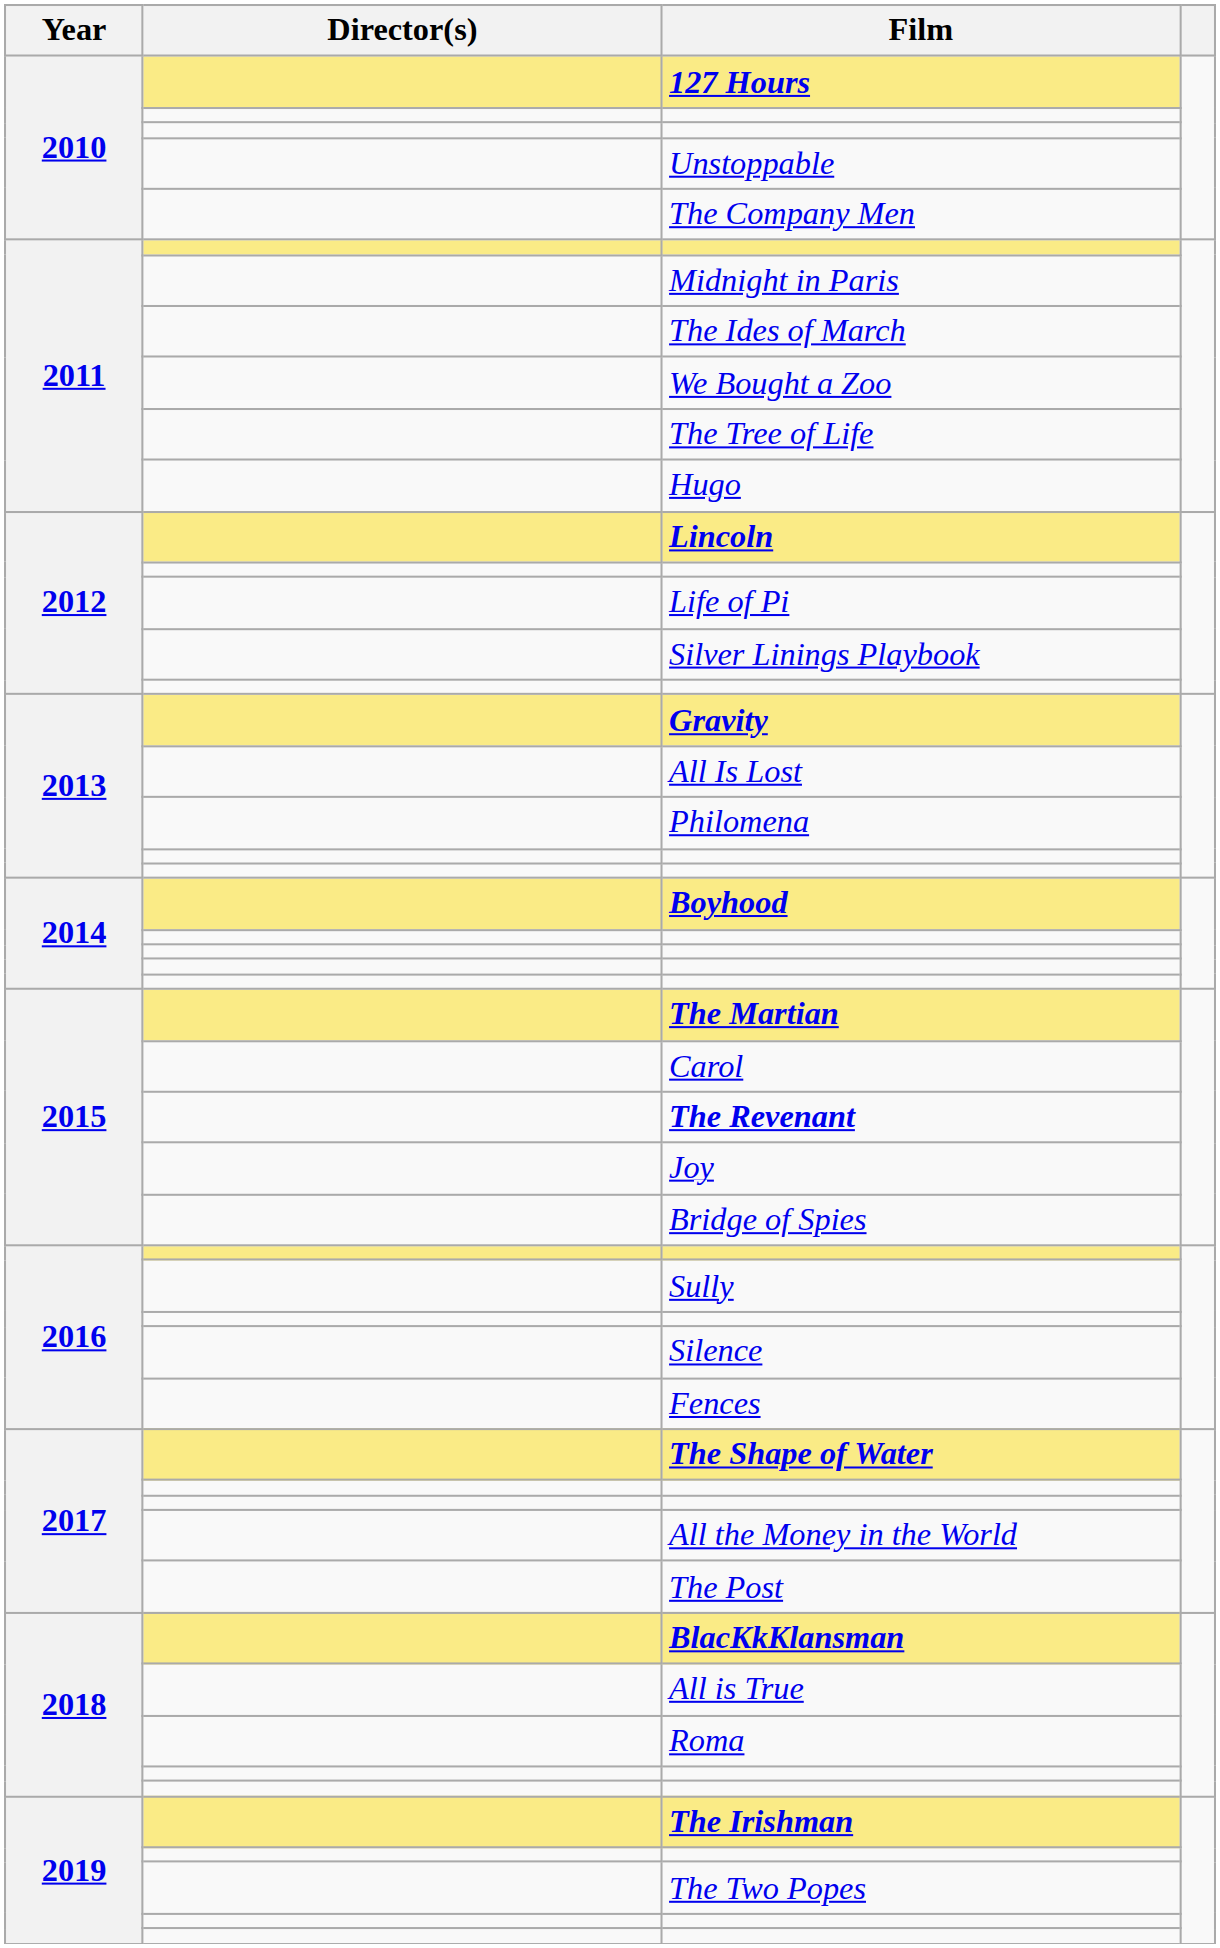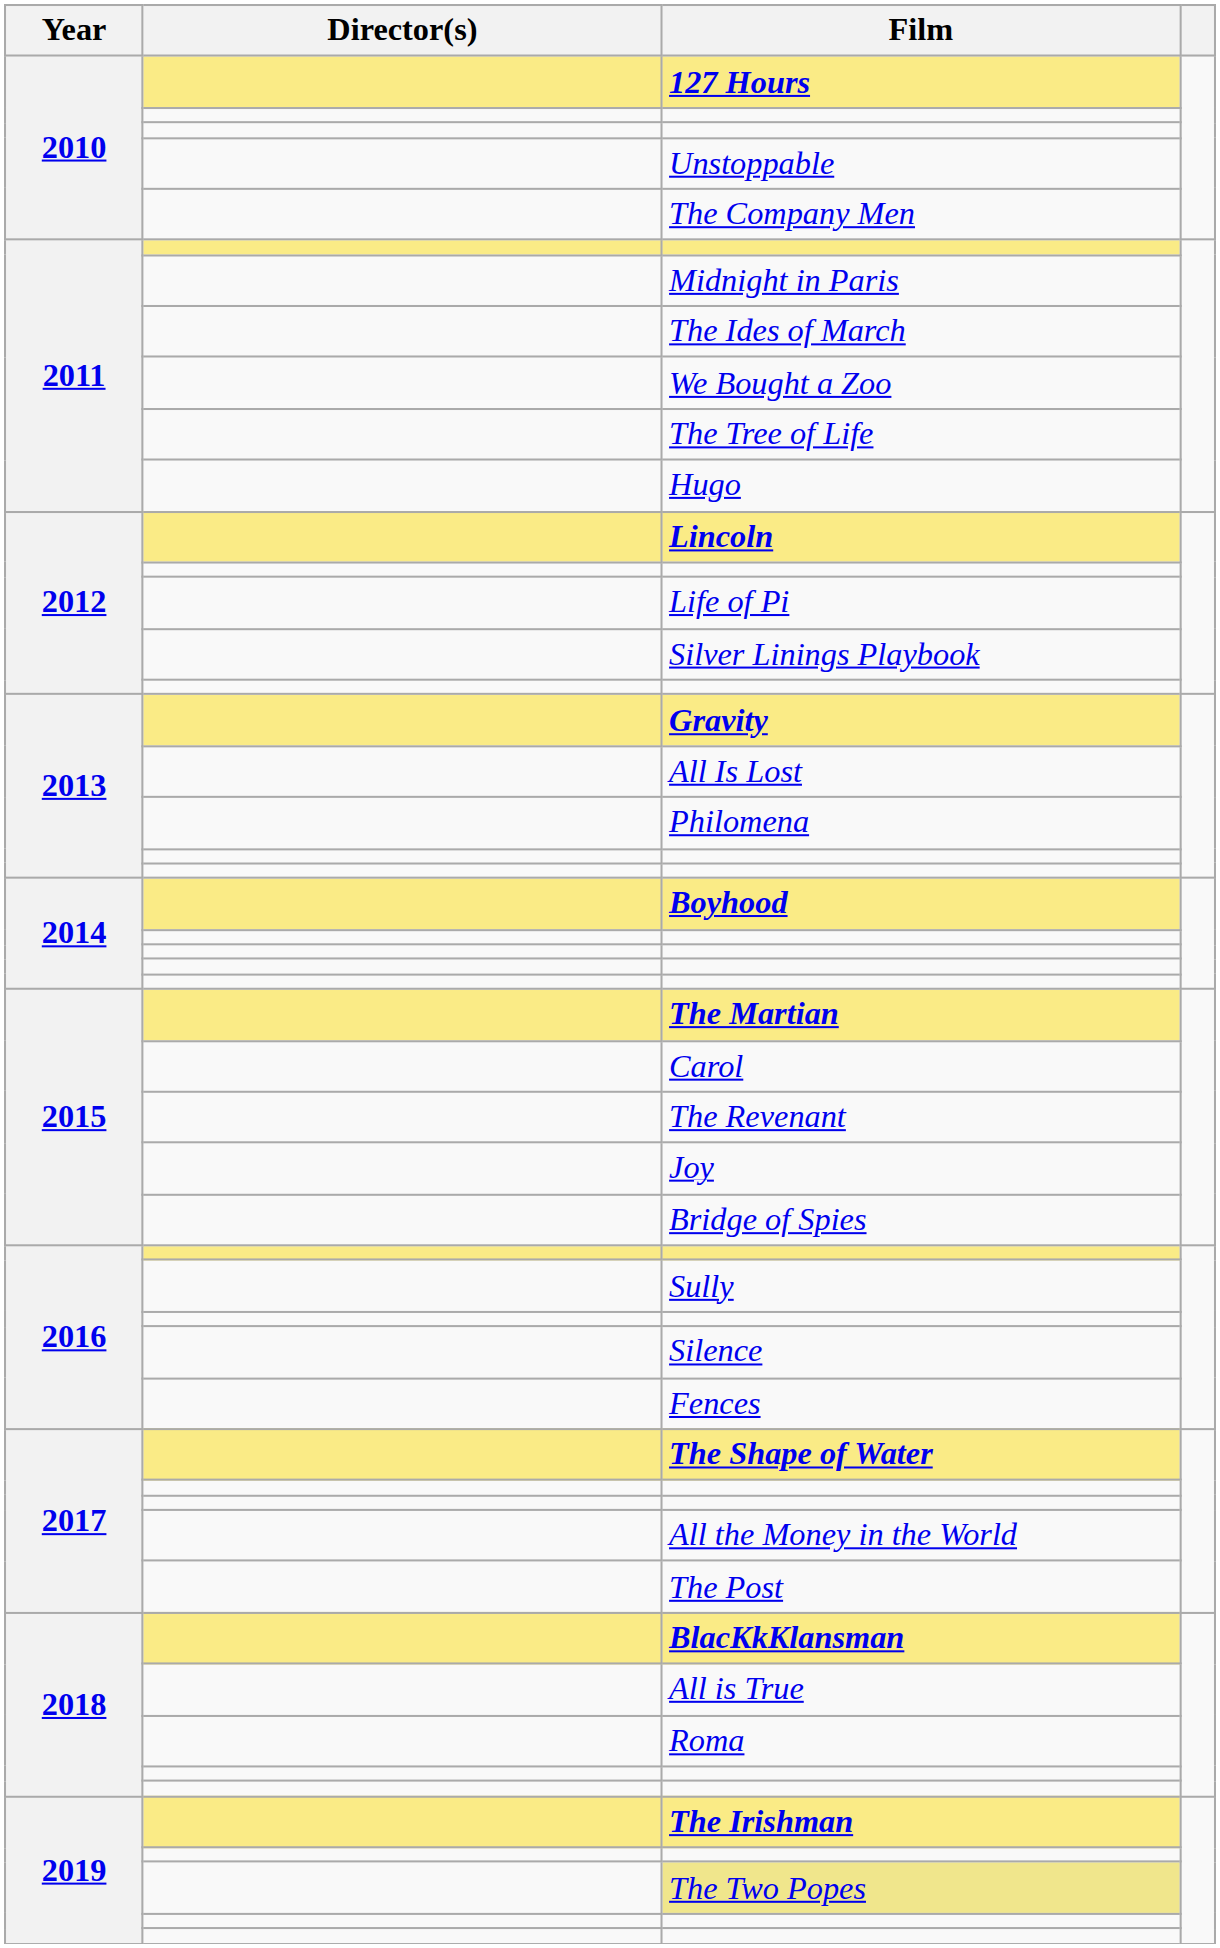(762, 1116) bold -> (757, 1116) normal
(768, 1887) no background -> (768, 1887) khaki background
